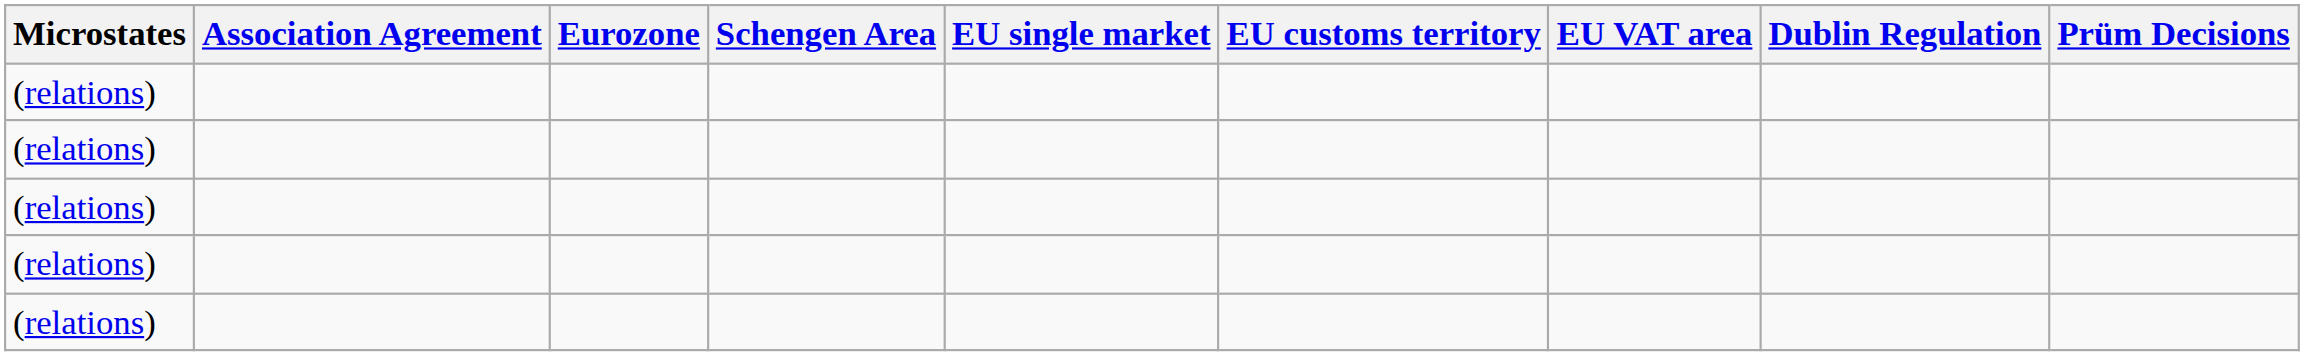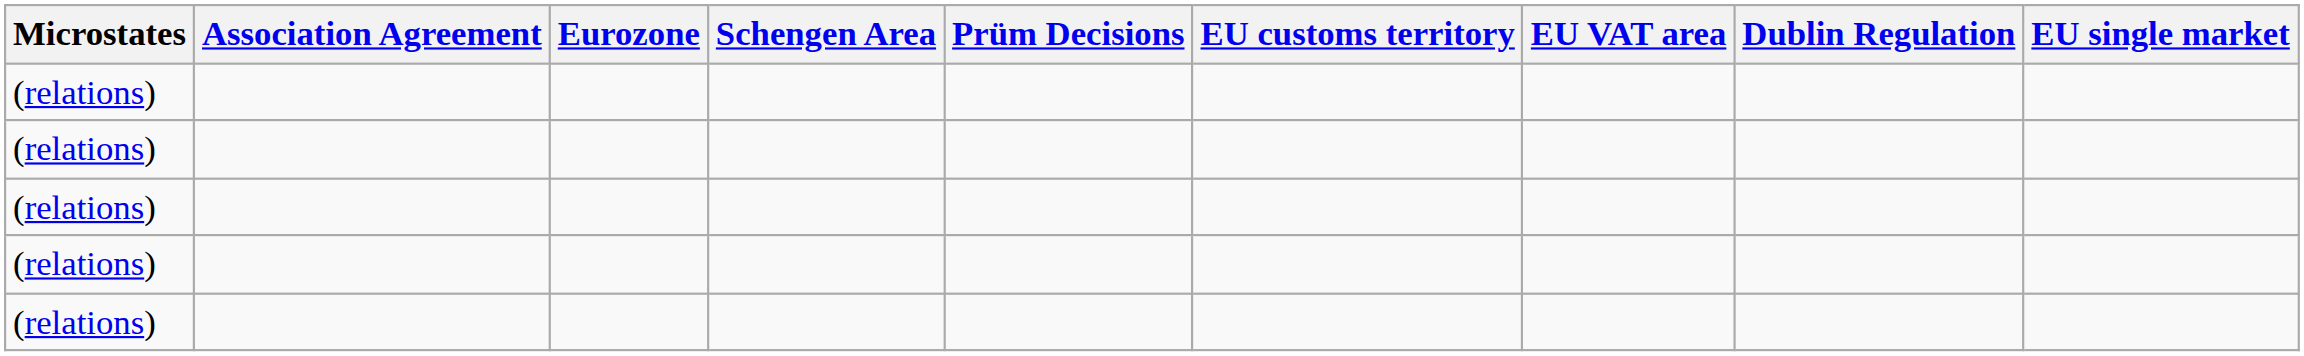columns swapped: (1081, 34) <-> (2174, 34)
